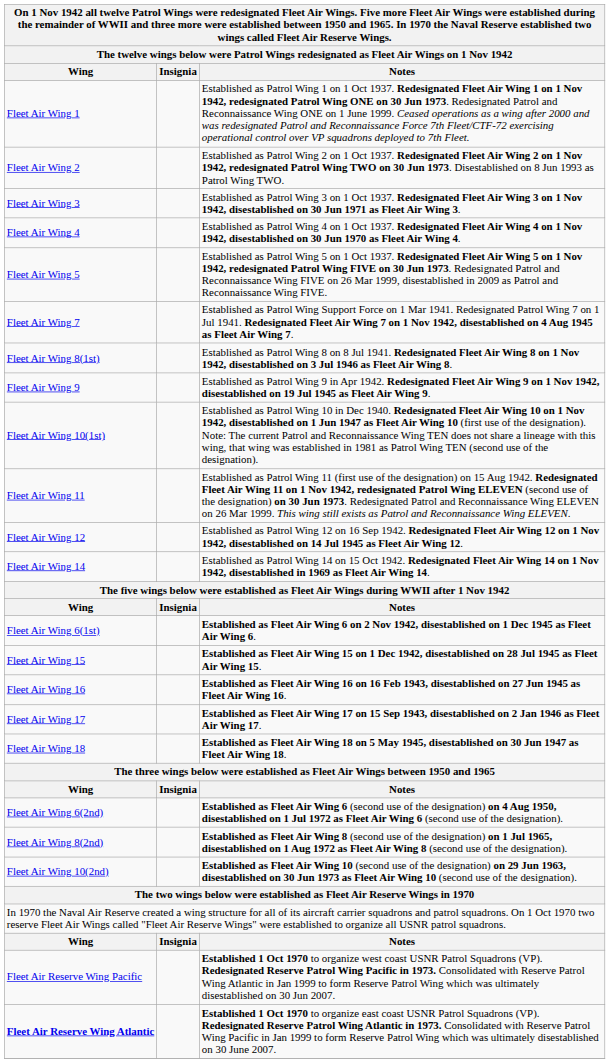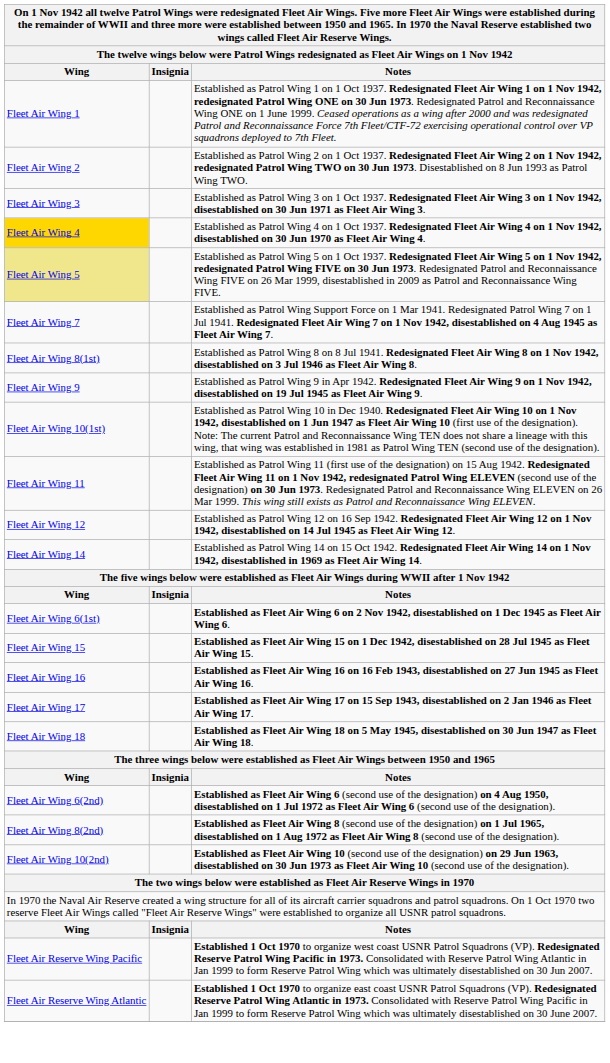(43, 232) no background -> (43, 232) gold background
(43, 274) no background -> (43, 274) khaki background
(81, 1031) bold -> (77, 1000) normal
